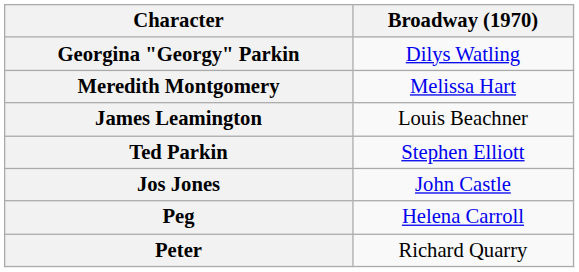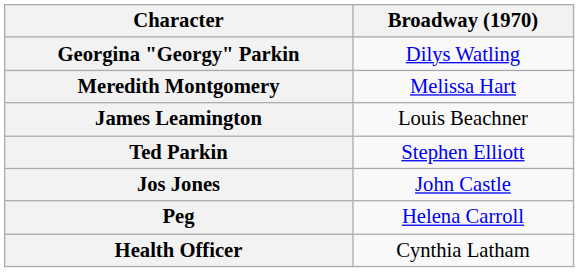- row: (178, 250)
+ row: (179, 250)
